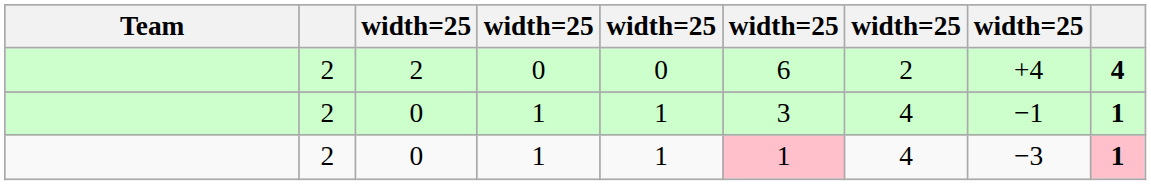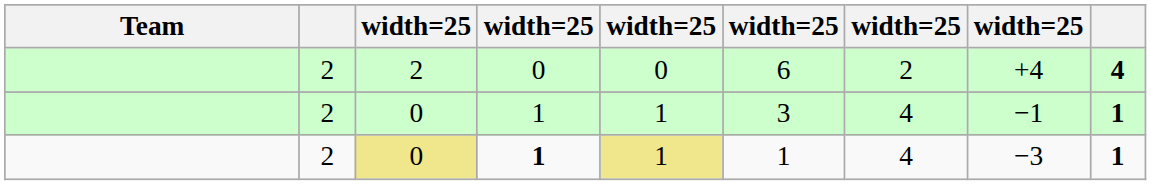(416, 156) no background -> (416, 156) khaki background
(539, 156) normal -> (539, 156) bold
(661, 156) no background -> (661, 156) khaki background
(784, 156) pink background -> (784, 156) no background
(1118, 156) pink background -> (1118, 156) no background
